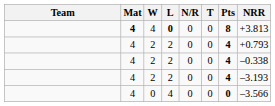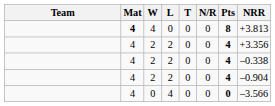columns swapped: (210, 12) <-> (190, 12)
(170, 28) bold -> (170, 28) normal
(254, 45) +0.793 -> (254, 45) +3.356
(254, 77) –3.193 -> (254, 77) –0.904
